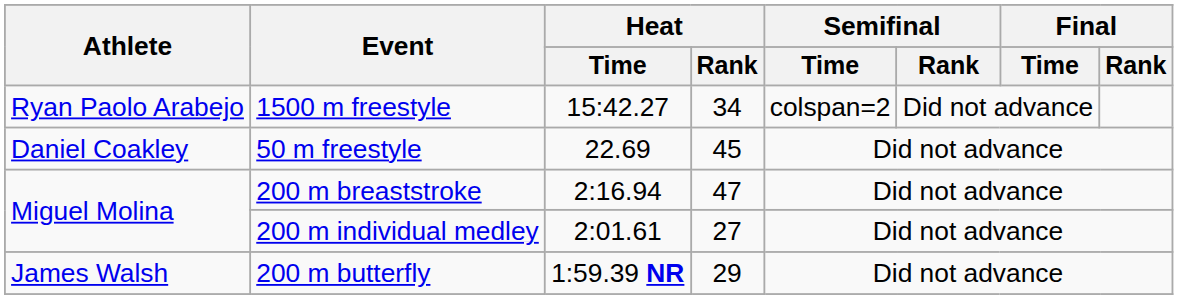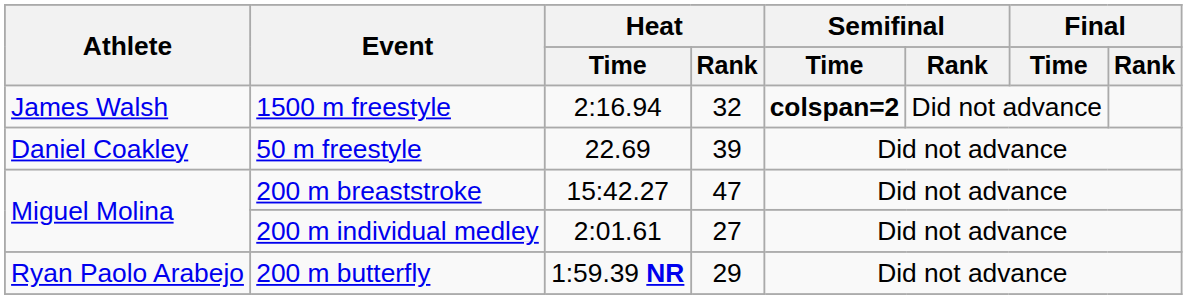(127, 107) Ryan Paolo Arabejo -> (90, 107) James Walsh
(618, 107) 15:42.27 -> (618, 107) 2:16.94
(727, 107) 34 -> (727, 107) 32
(830, 107) normal -> (834, 107) bold
(727, 149) 45 -> (727, 149) 39
(618, 190) 2:16.94 -> (618, 190) 15:42.27
(90, 274) James Walsh -> (127, 274) Ryan Paolo Arabejo
